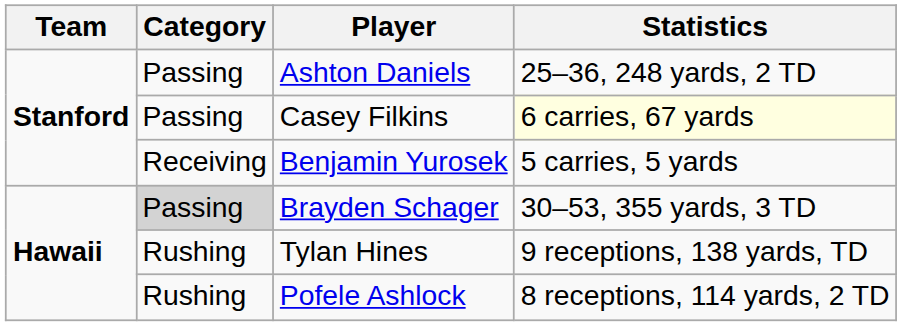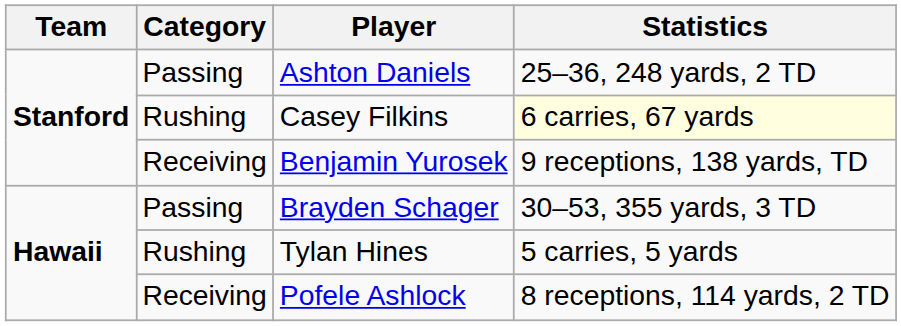(193, 117) Passing -> (194, 117) Rushing
(629, 162) 5 carries, 5 yards -> (694, 162) 9 receptions, 138 yards, TD
(193, 206) lightgrey background -> (193, 206) no background
(694, 251) 9 receptions, 138 yards, TD -> (629, 251) 5 carries, 5 yards
(194, 296) Rushing -> (205, 296) Receiving
